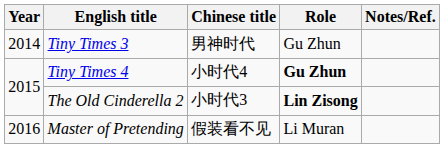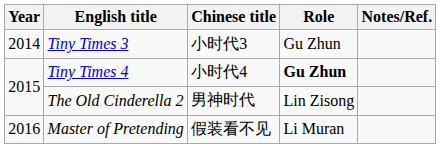(223, 43) 男神时代 -> (219, 43) 小时代3
(219, 100) 小时代3 -> (223, 100) 男神时代
(321, 100) bold -> (319, 100) normal
